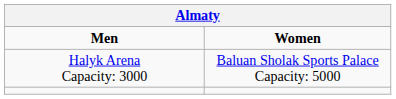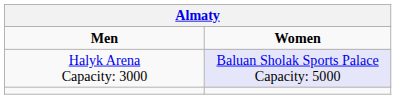(298, 68) no background -> (298, 68) lavender background
